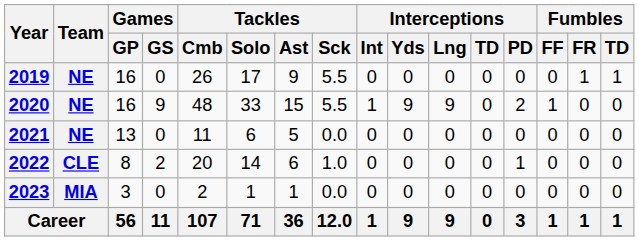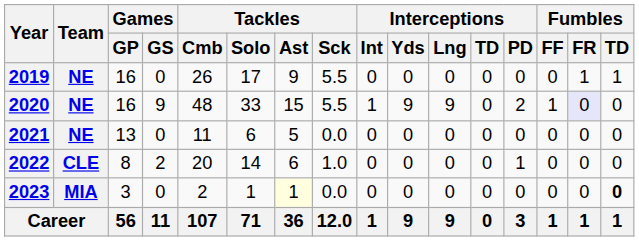(584, 105) no background -> (584, 105) lavender background
(294, 192) no background -> (294, 192) lightyellow background
(617, 192) normal -> (617, 192) bold
